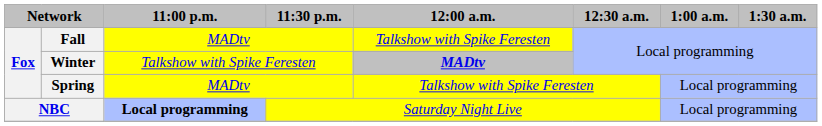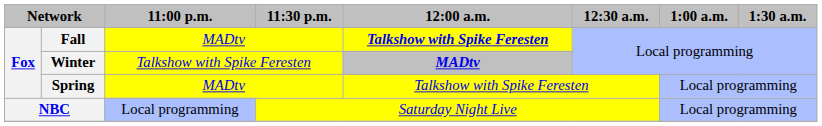(463, 39) normal -> (458, 39) bold
(185, 109) bold -> (180, 109) normal
